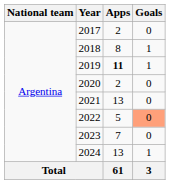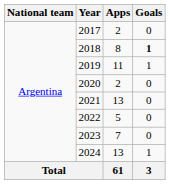(149, 48) normal -> (149, 48) bold
(118, 65) bold -> (118, 65) normal
(149, 118) lightsalmon background -> (149, 118) no background
